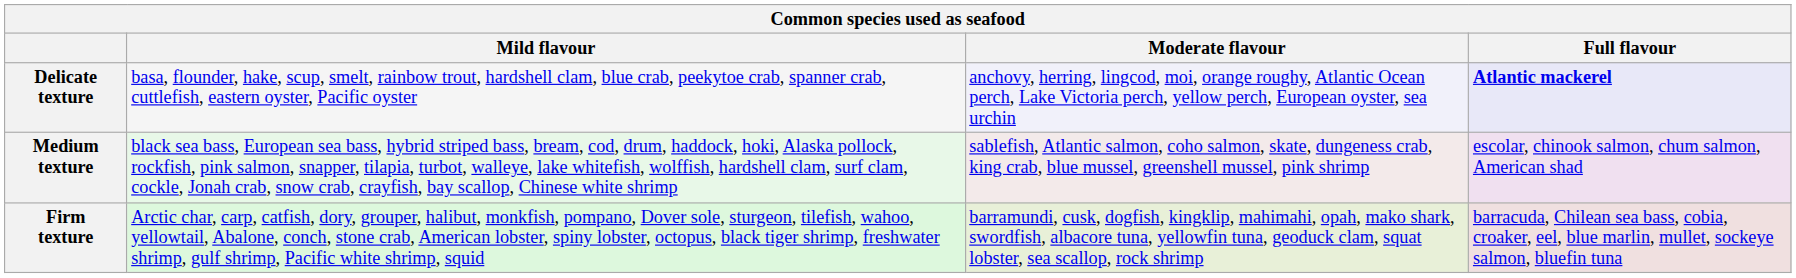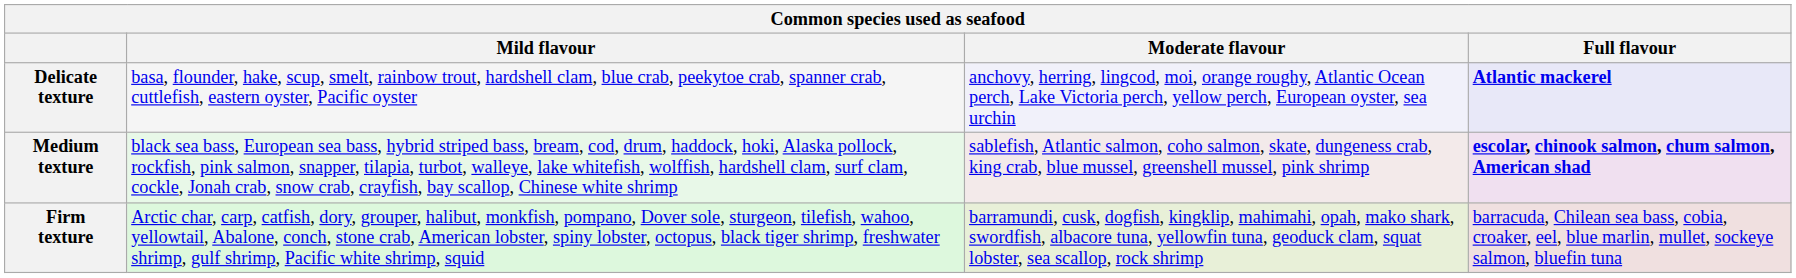(1617, 157) normal -> (1624, 157) bold
